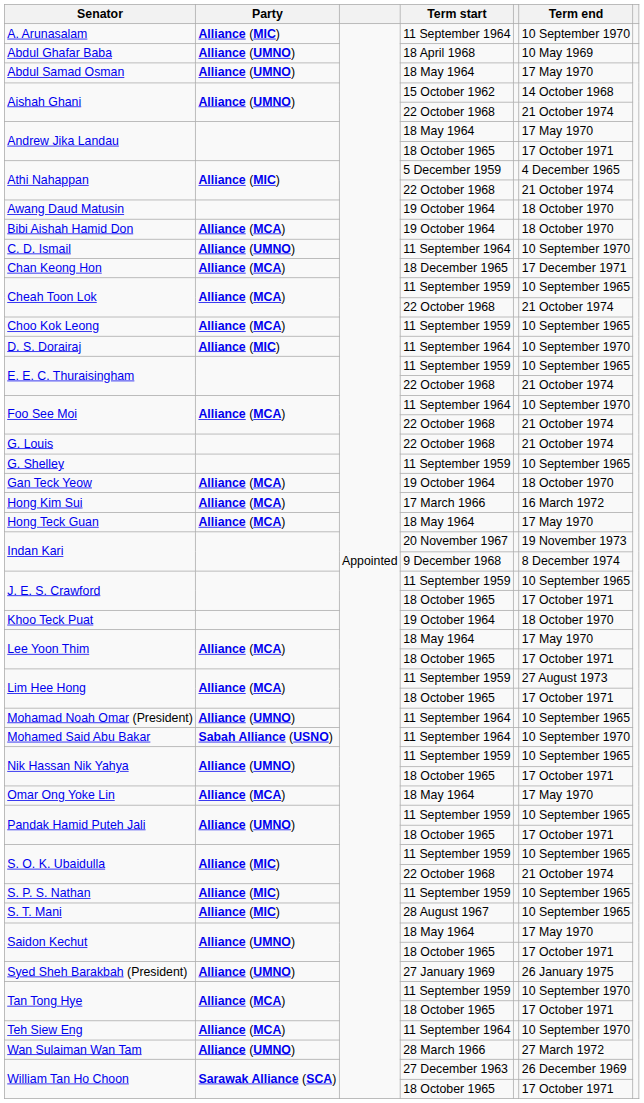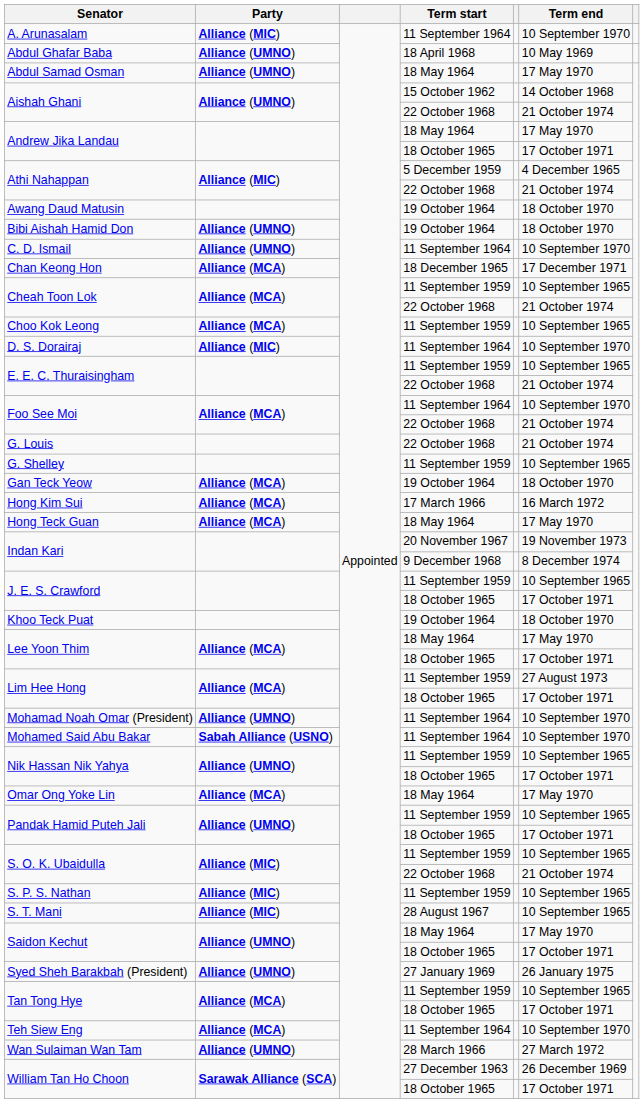(242, 229) Alliance (MCA) -> (247, 229) Alliance (UMNO)
(576, 717) 10 September 1965 -> (576, 717) 10 September 1970
(576, 991) 10 September 1970 -> (576, 991) 10 September 1965
